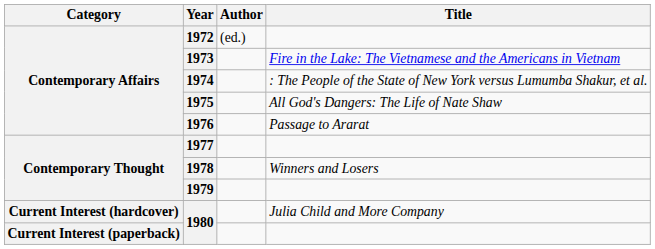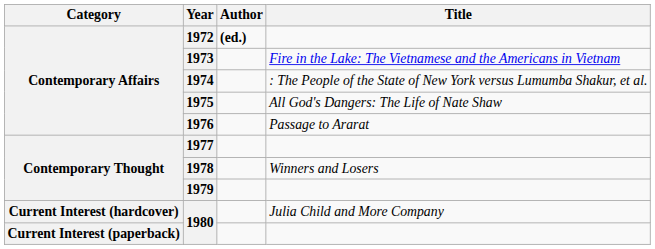(233, 37) normal -> (233, 37) bold
